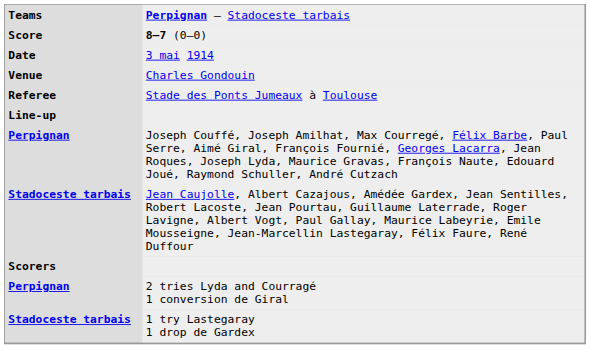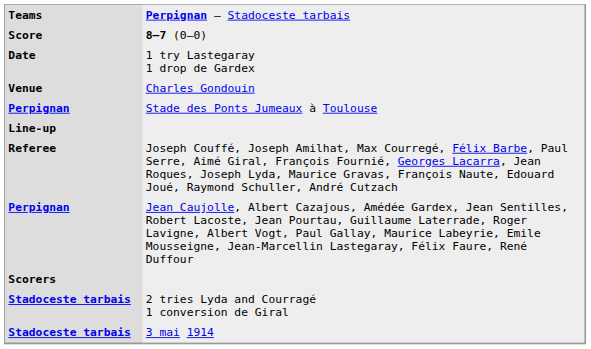(180, 55) 3 mai 1914 -> (200, 61) 1 try Lastegaray 1 drop de Gardex
(32, 95) Referee -> (39, 108) Perpignan
(39, 135) Perpignan -> (32, 148) Referee
(70, 194) Stadoceste tarbais -> (39, 207) Perpignan
(39, 286) Perpignan -> (70, 299) Stadoceste tarbais
(200, 326) 1 try Lastegaray 1 drop de Gardex -> (180, 332) 3 mai 1914
